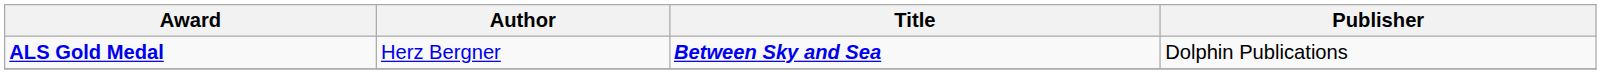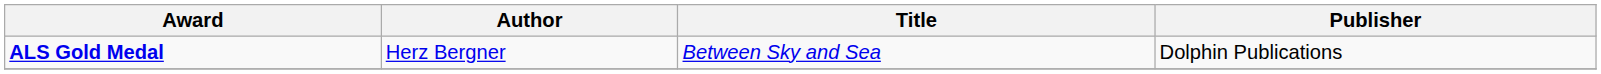(778, 52) bold -> (782, 52) normal
